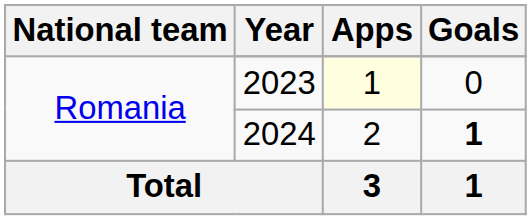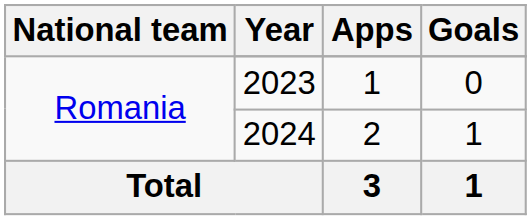(372, 82) lightyellow background -> (372, 82) no background
(474, 134) bold -> (474, 134) normal
